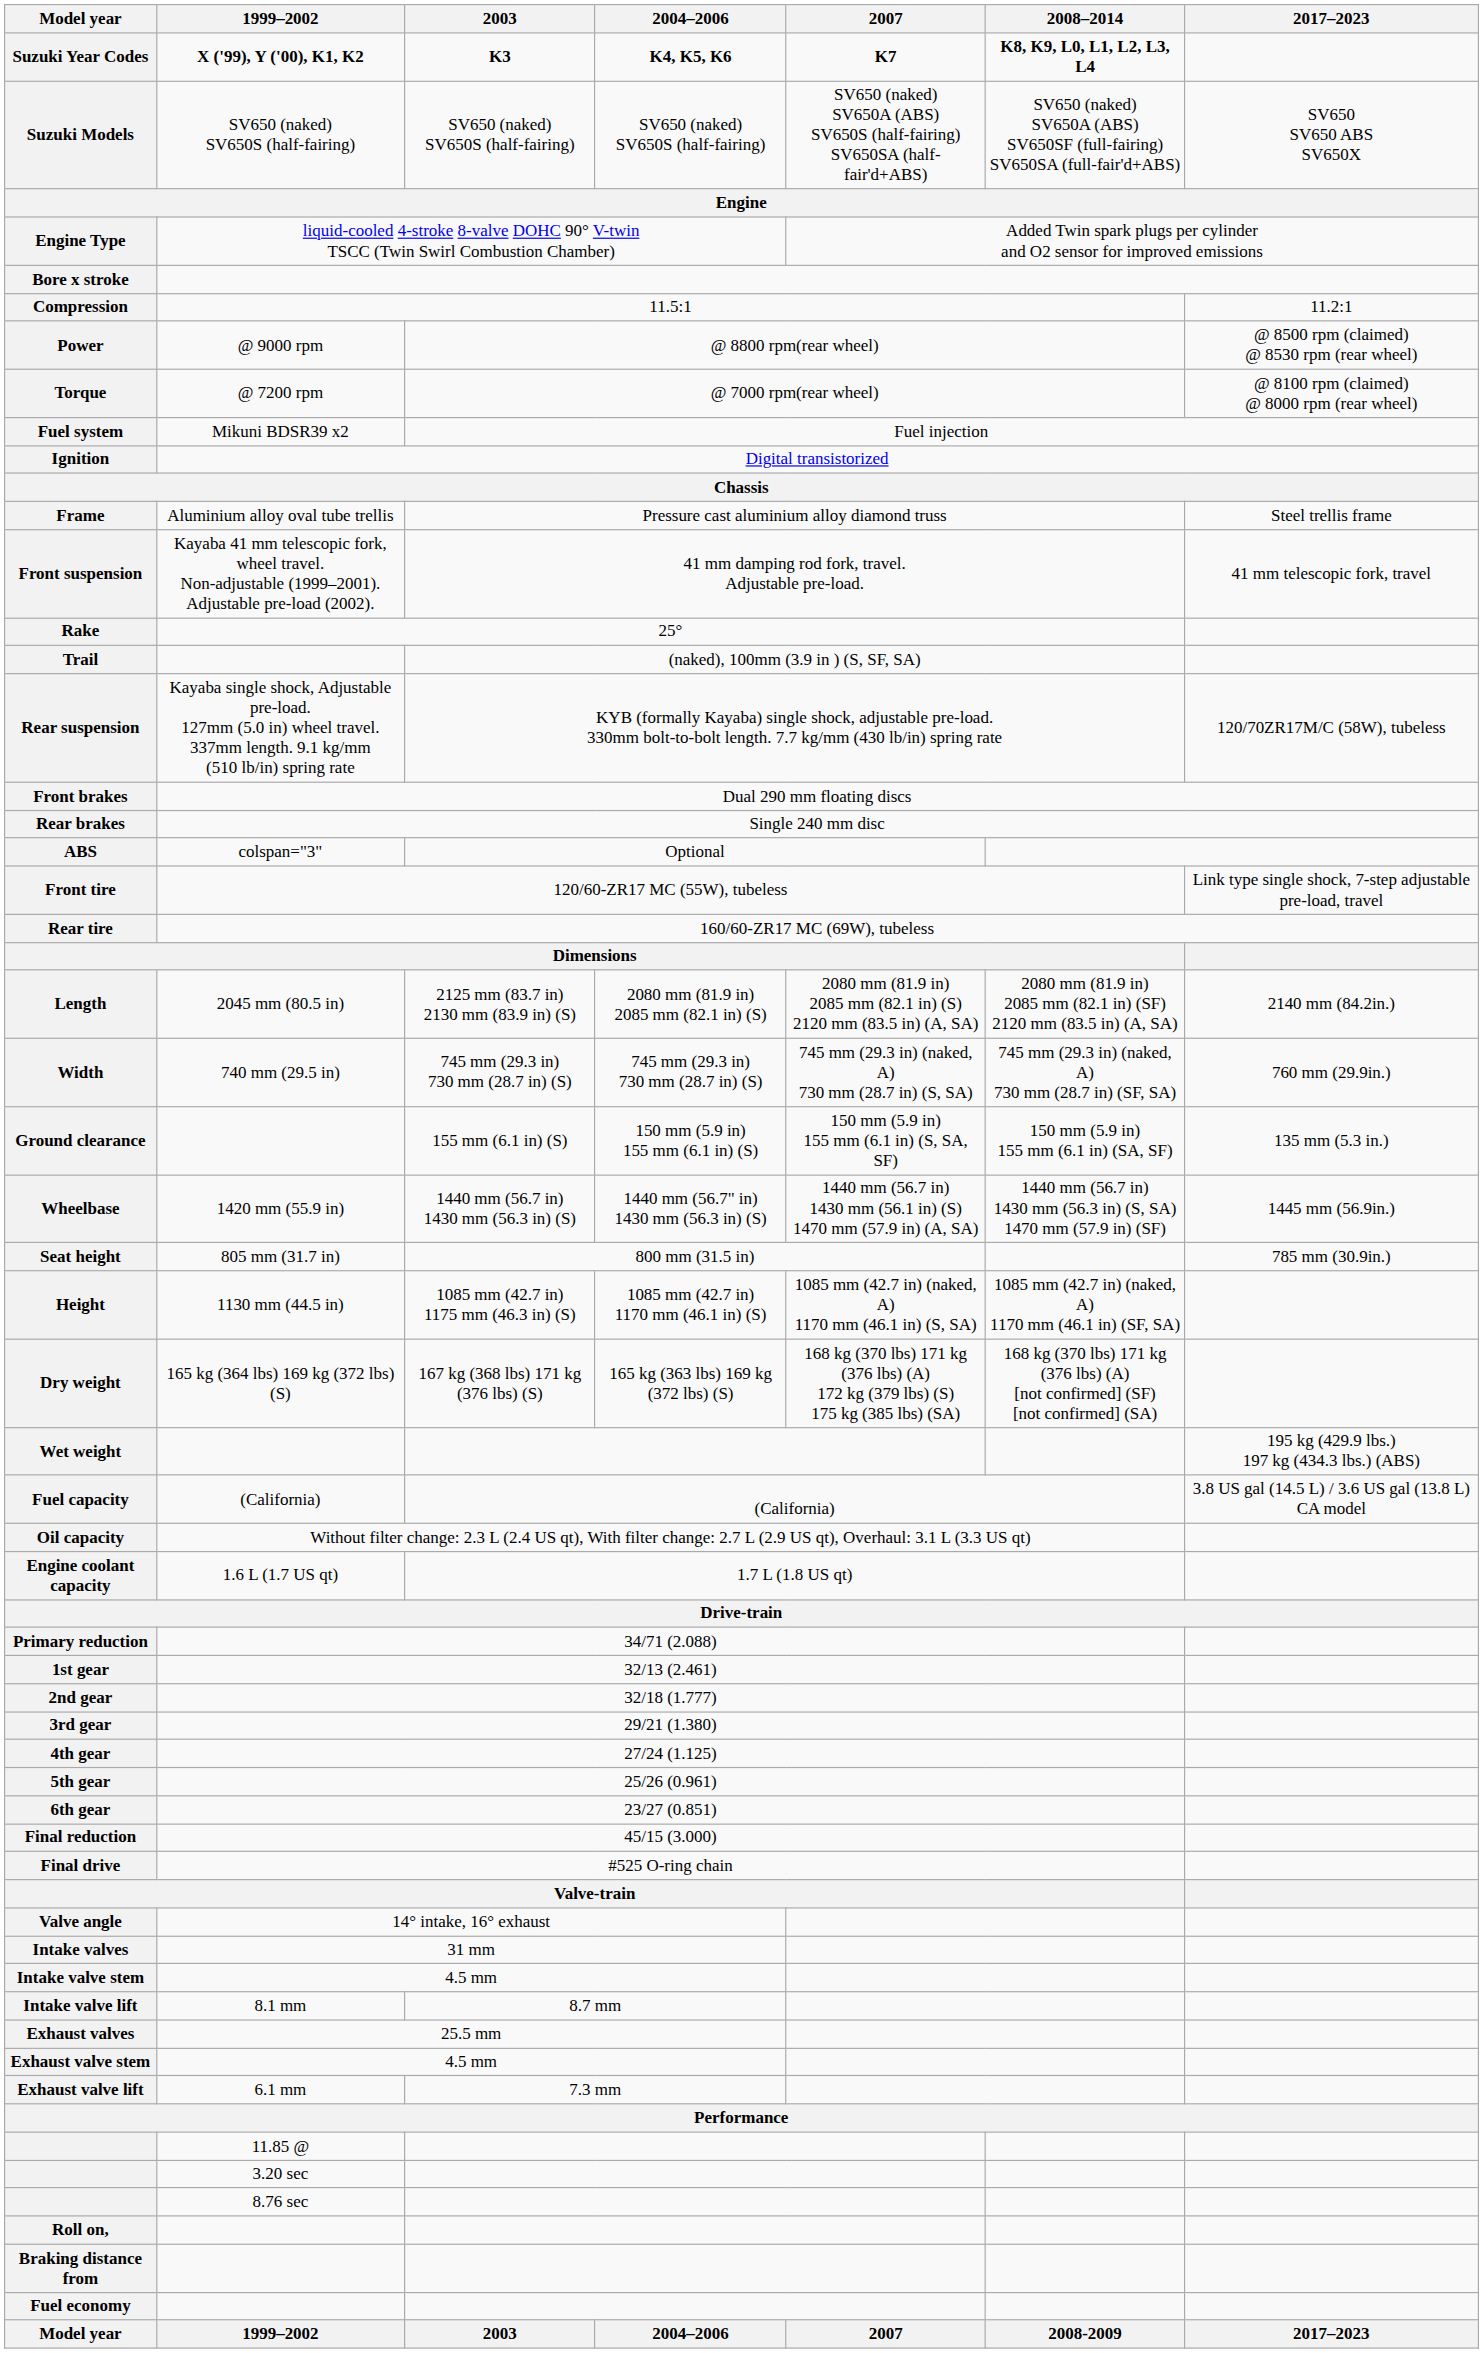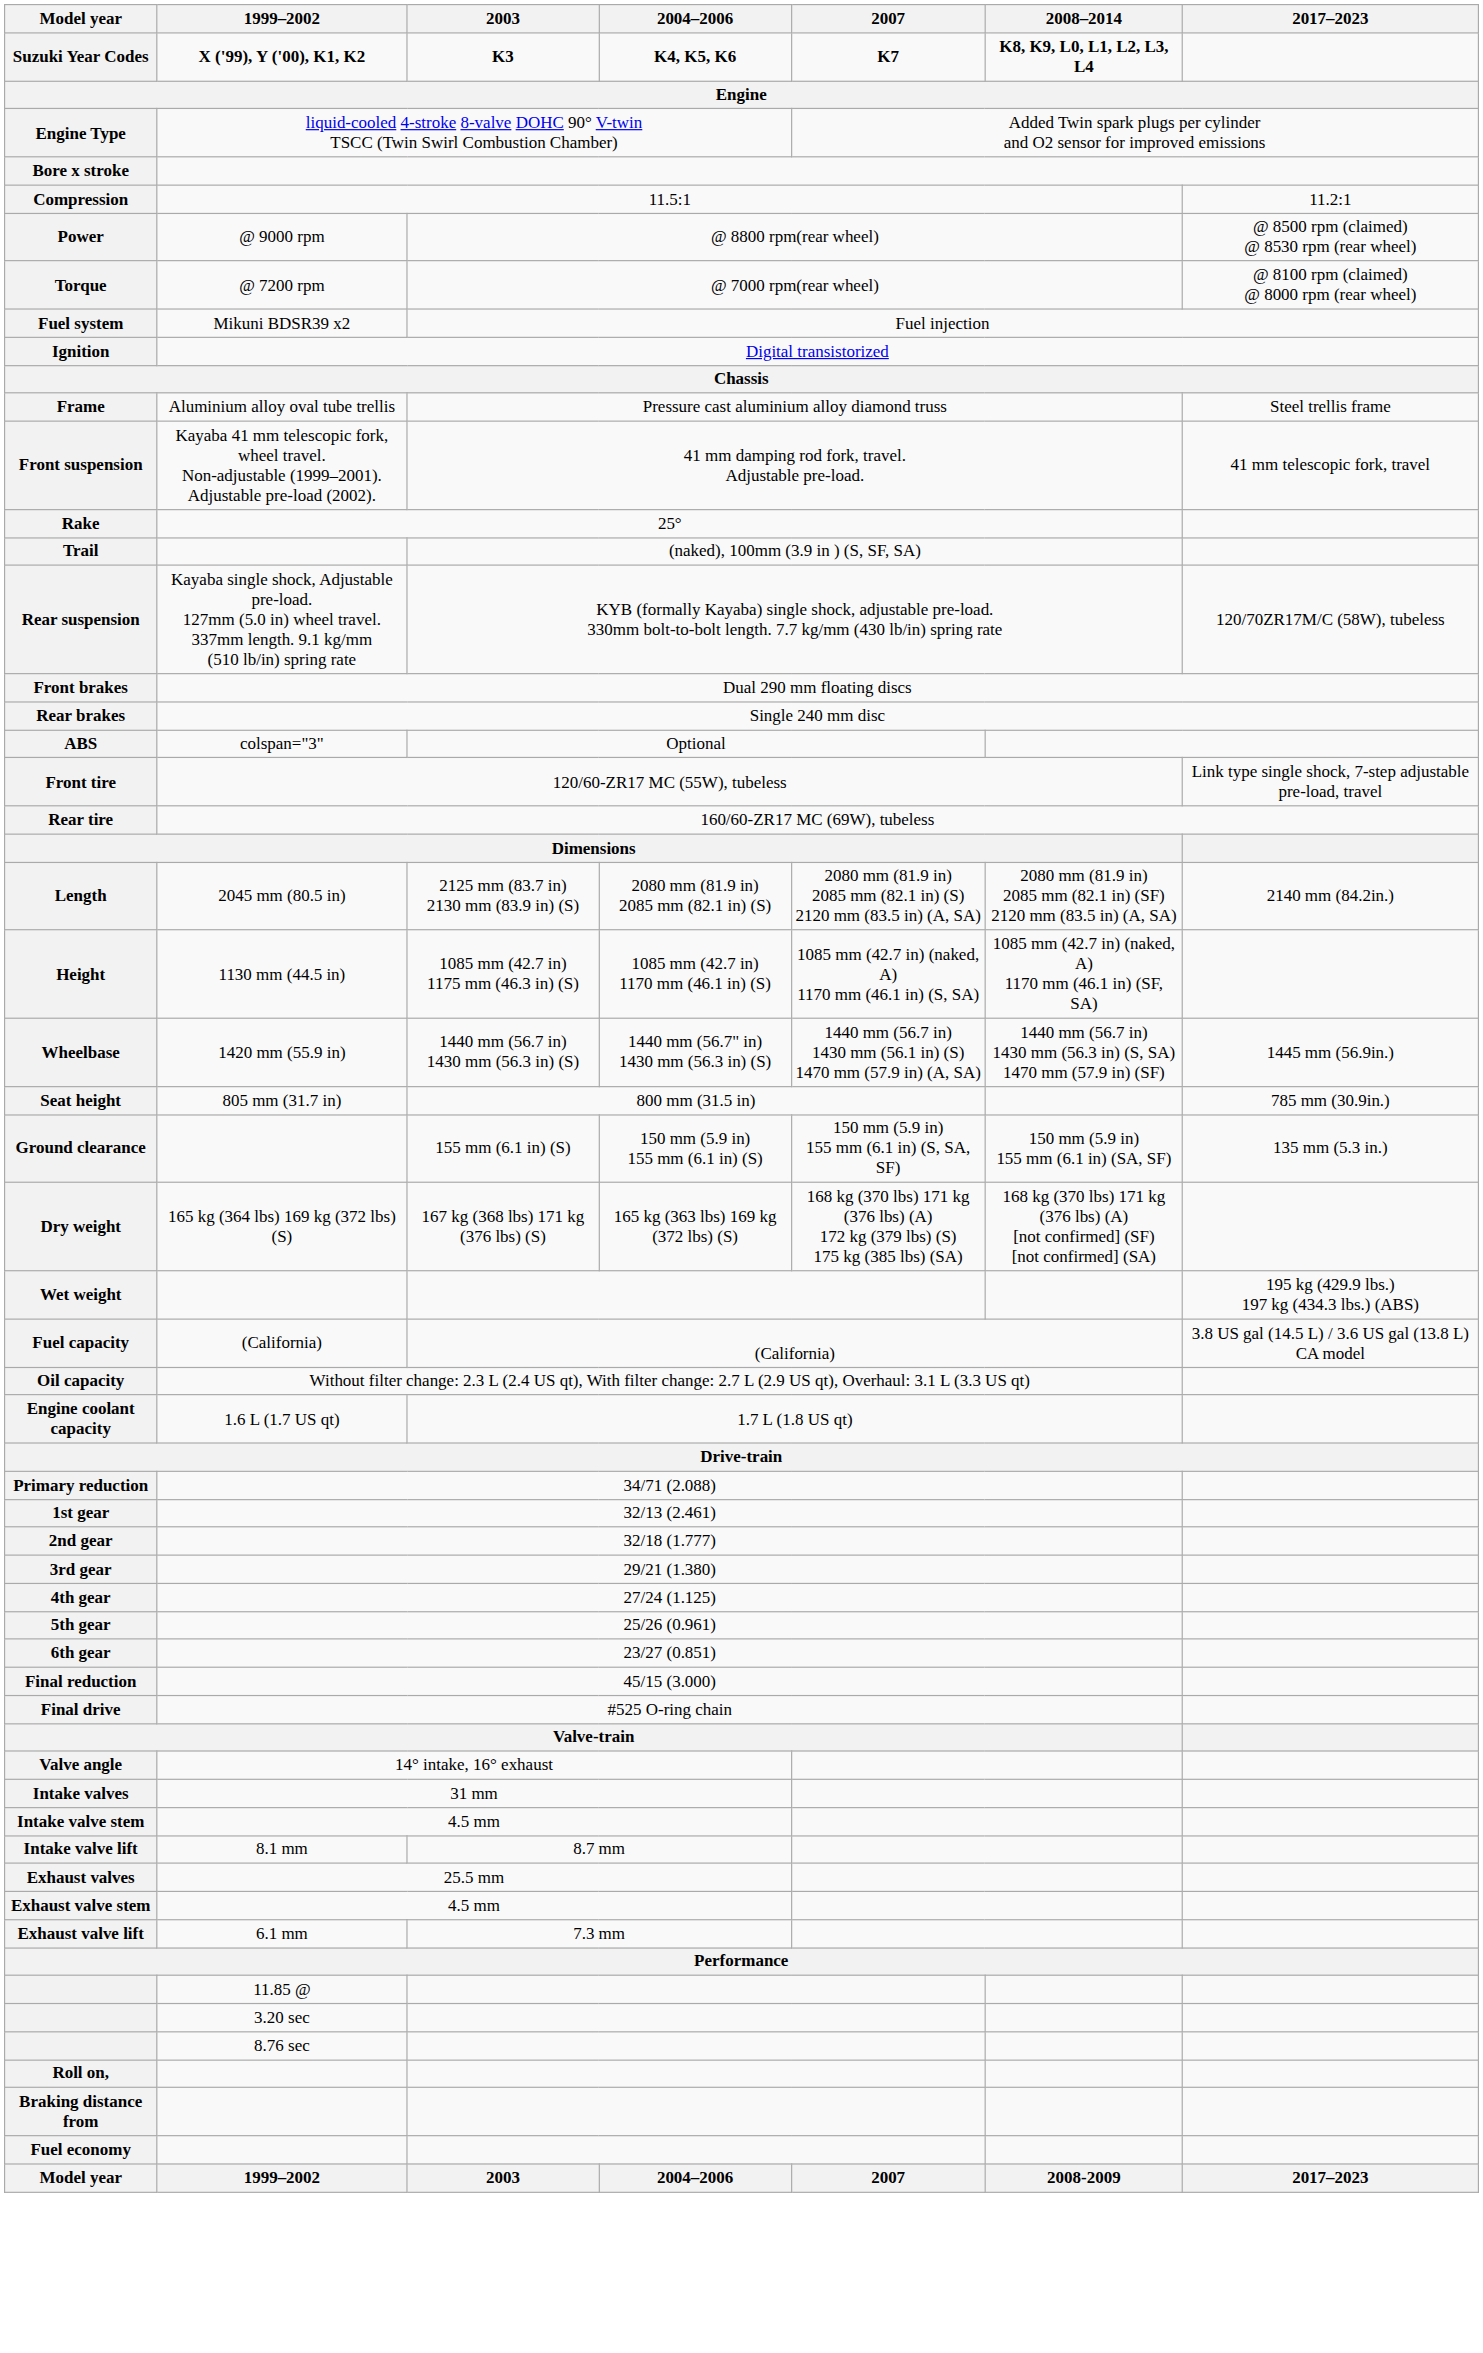- row: (80, 135)
- row: (80, 1072)
rows swapped: (80, 1305) <-> (80, 1140)
